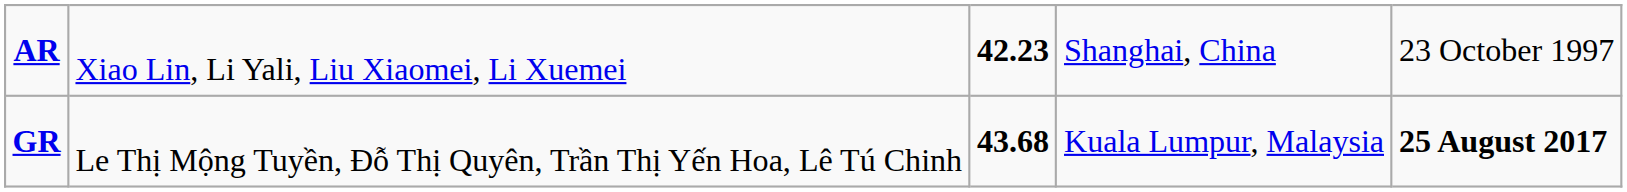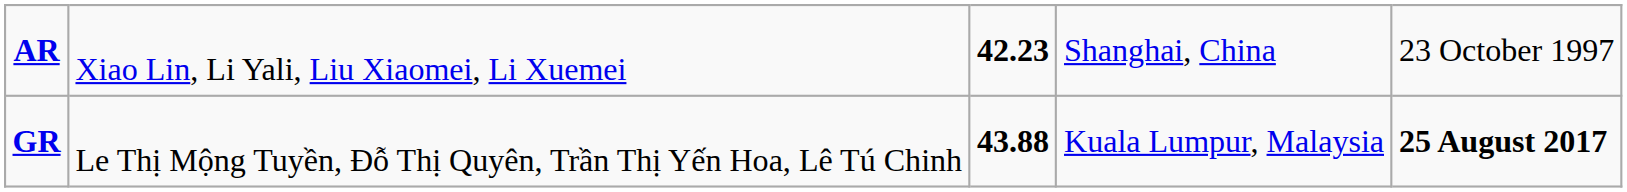(1013, 140) 43.68 -> (1013, 140) 43.88
